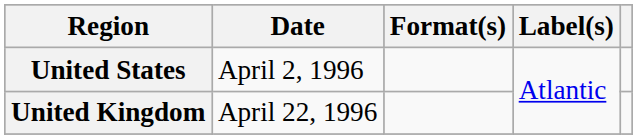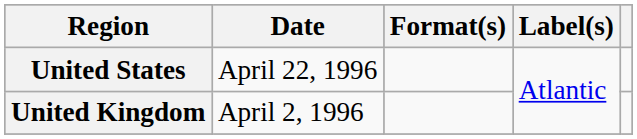(291, 69) April 2, 1996 -> (298, 69) April 22, 1996
(298, 112) April 22, 1996 -> (291, 112) April 2, 1996
